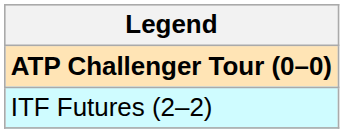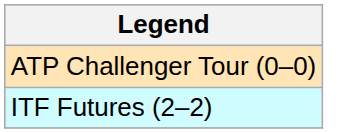(171, 66) bold -> (164, 66) normal
